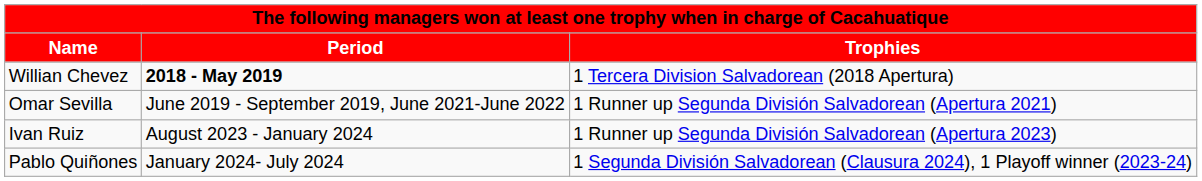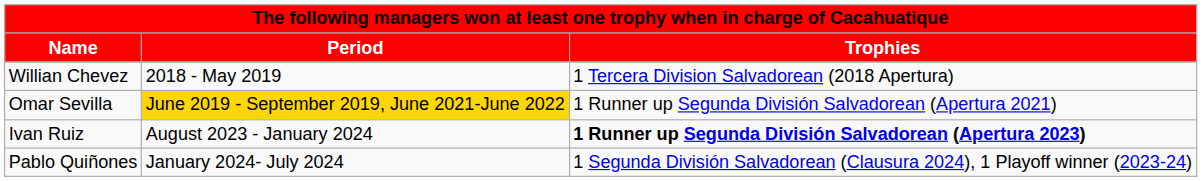(214, 76) bold -> (214, 76) normal
(355, 104) no background -> (355, 104) gold background
(815, 133) normal -> (829, 133) bold
